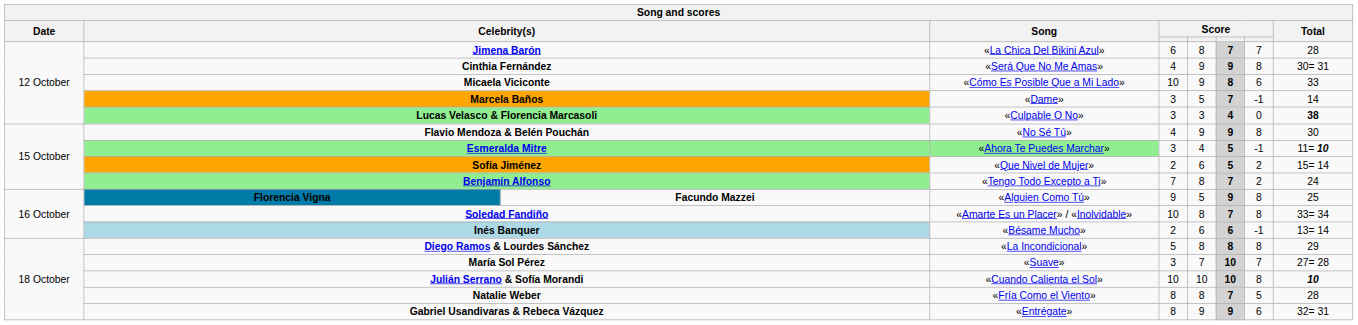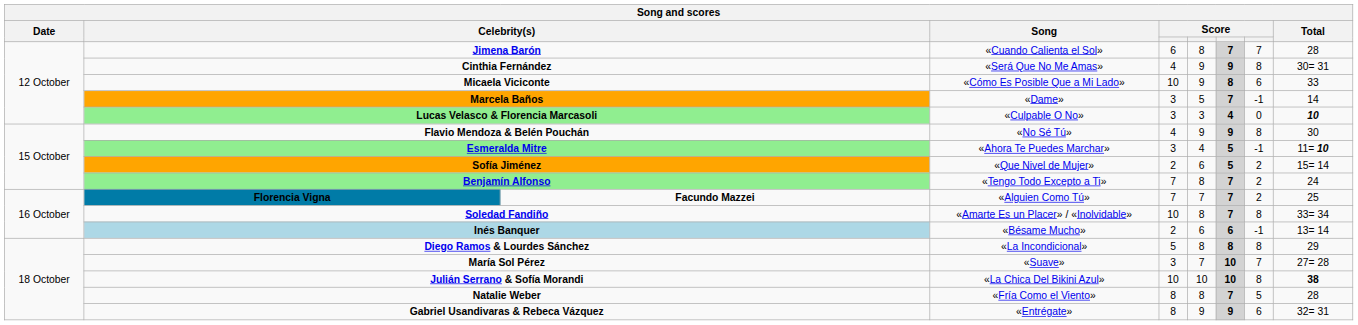(1044, 50) «La Chica Del Bikini Azul» -> (1044, 50) «Cuando Calienta el Sol»
(1313, 116) 38 -> (1313, 116) 10
(1044, 148) lightgreen background -> (1044, 148) no background
(1173, 197) 9 -> (1173, 197) 7
(1202, 197) 5 -> (1202, 197) 7
(1230, 197) 9 -> (1230, 197) 7
(1259, 197) 8 -> (1259, 197) 2
(1044, 279) «Cuando Calienta el Sol» -> (1044, 279) «La Chica Del Bikini Azul»
(1313, 279) 10 -> (1313, 279) 38
